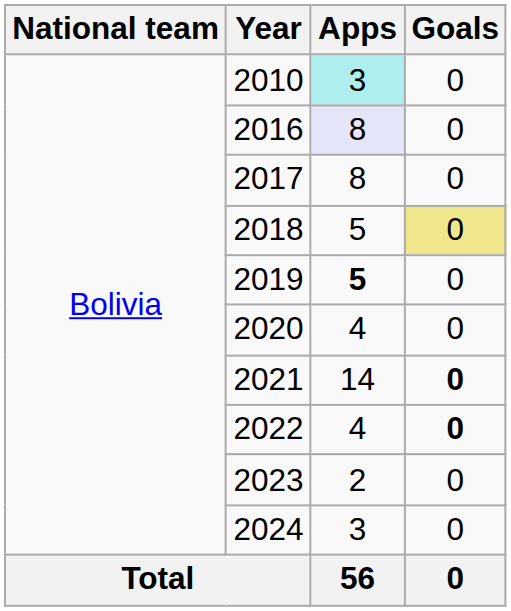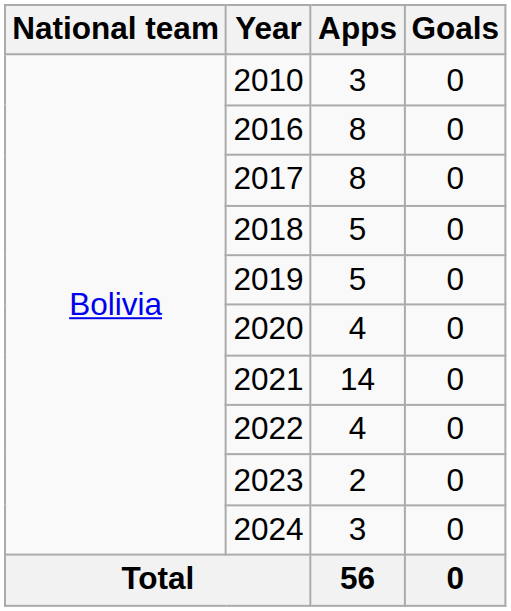(358, 79) paleturquoise background -> (358, 79) no background
(358, 129) lavender background -> (358, 129) no background
(455, 229) khaki background -> (455, 229) no background
(358, 279) bold -> (358, 279) normal
(455, 379) bold -> (455, 379) normal
(455, 429) bold -> (455, 429) normal
